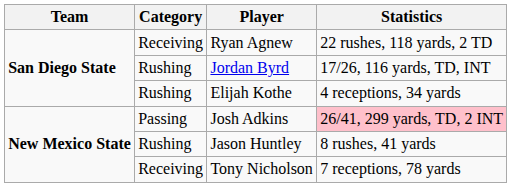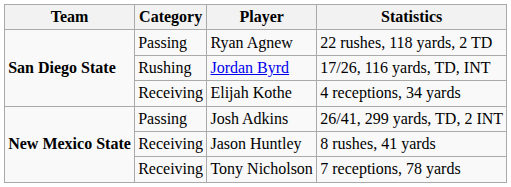(171, 42) Receiving -> (163, 42) Passing
(165, 93) Rushing -> (171, 93) Receiving
(412, 118) pink background -> (412, 118) no background
(165, 144) Rushing -> (171, 144) Receiving
